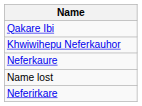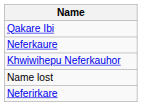(64, 45) Khwiwihepu Neferkauhor -> (32, 45) Neferkaure
(32, 61) Neferkaure -> (64, 61) Khwiwihepu Neferkauhor
